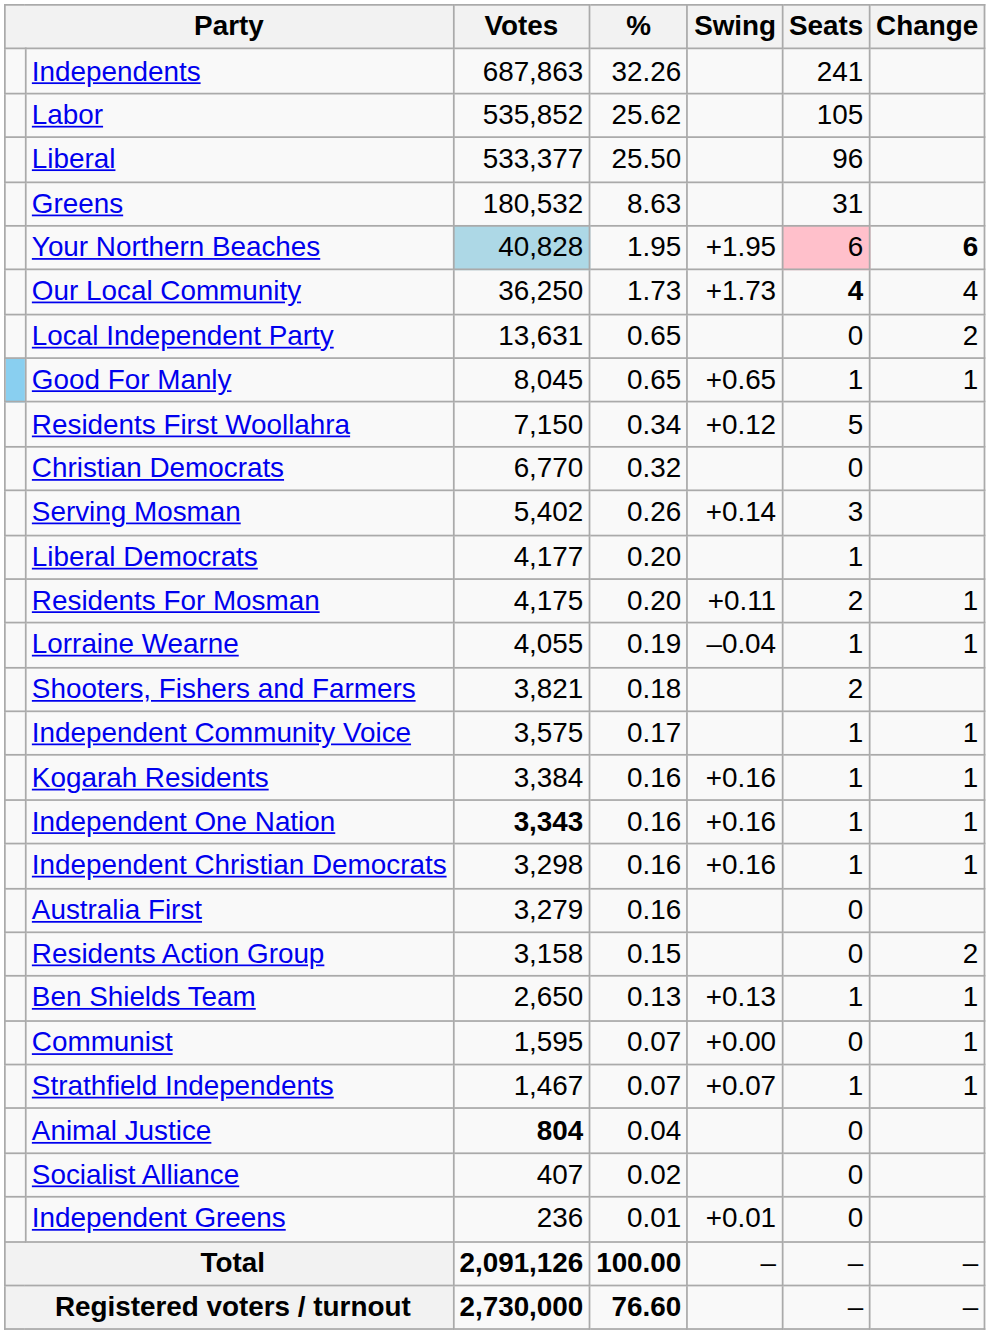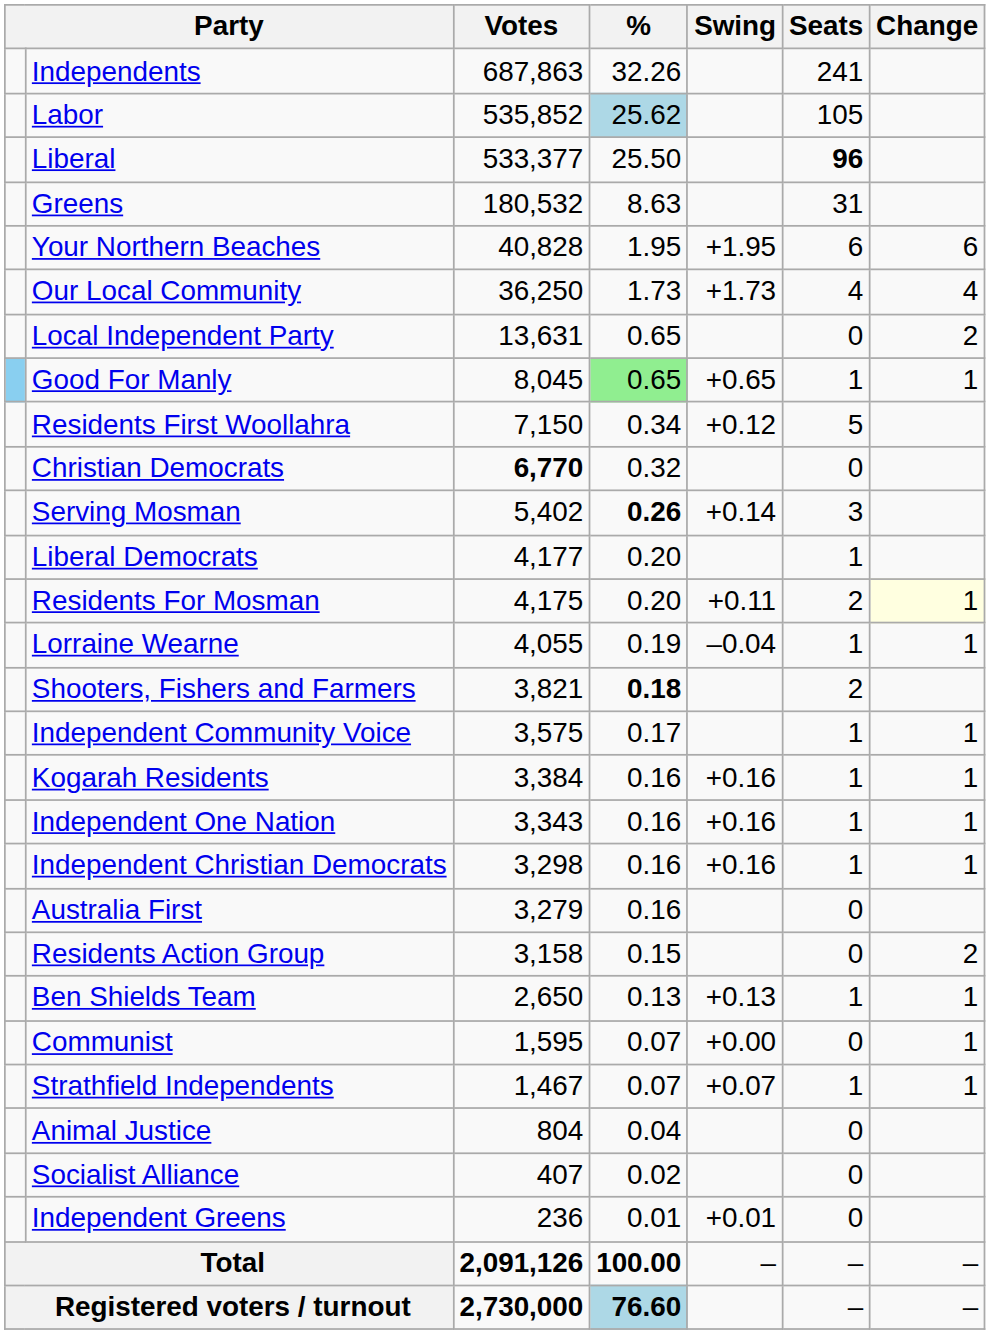(646, 114) no background -> (646, 114) lightblue background
(848, 159) normal -> (848, 159) bold
(541, 247) lightblue background -> (541, 247) no background
(855, 247) pink background -> (855, 247) no background
(970, 247) bold -> (970, 247) normal
(855, 291) bold -> (855, 291) normal
(654, 379) no background -> (654, 379) lightgreen background
(548, 468) normal -> (548, 468) bold
(654, 512) normal -> (654, 512) bold
(970, 600) no background -> (970, 600) lightyellow background
(654, 688) normal -> (654, 688) bold
(548, 821) bold -> (548, 821) normal
(560, 1130) bold -> (560, 1130) normal
(646, 1306) no background -> (646, 1306) lightblue background
